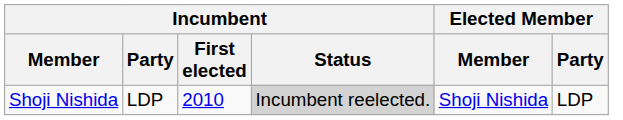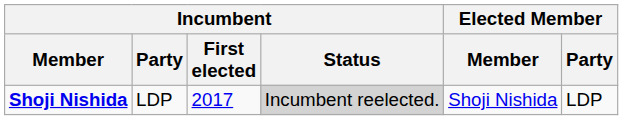(64, 99) normal -> (68, 99) bold
(203, 99) 2010 -> (212, 99) 2017
